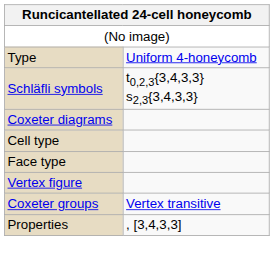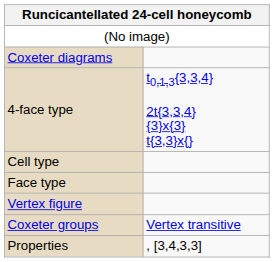- row: (22, 57)
- row: (55, 88)
+ row: (40, 109)
